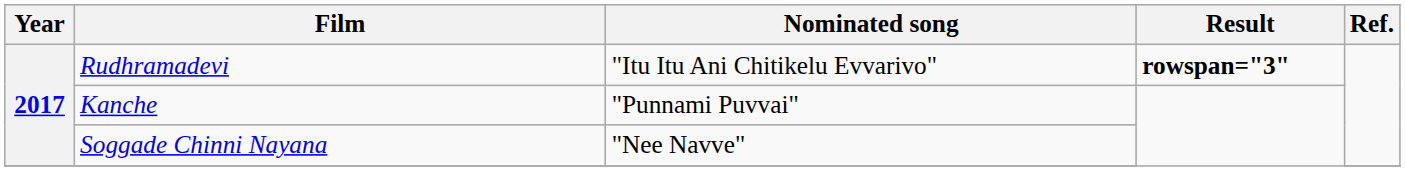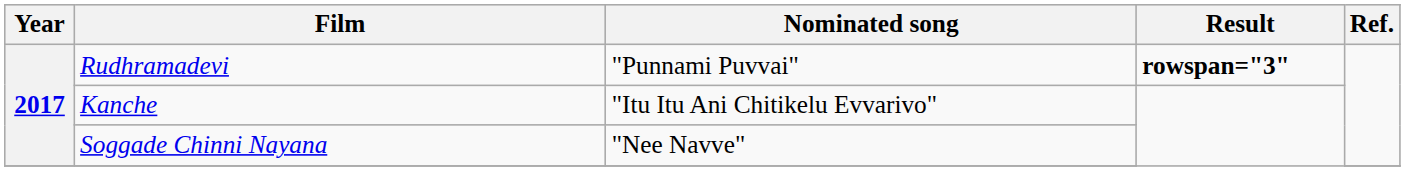(774, 64) "Itu Itu Ani Chitikelu Evvarivo" -> (705, 64) "Punnami Puvvai"
(705, 104) "Punnami Puvvai" -> (774, 104) "Itu Itu Ani Chitikelu Evvarivo"
